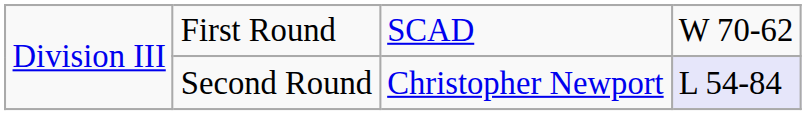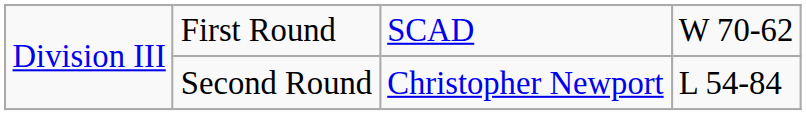(730, 82) lavender background -> (730, 82) no background
